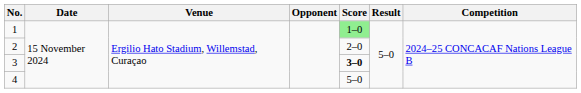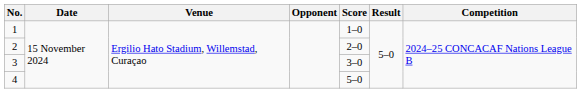(354, 29) lightgreen background -> (354, 29) no background
(354, 63) bold -> (354, 63) normal
